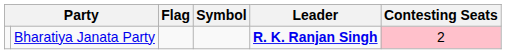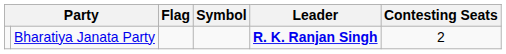(441, 37) pink background -> (441, 37) no background
